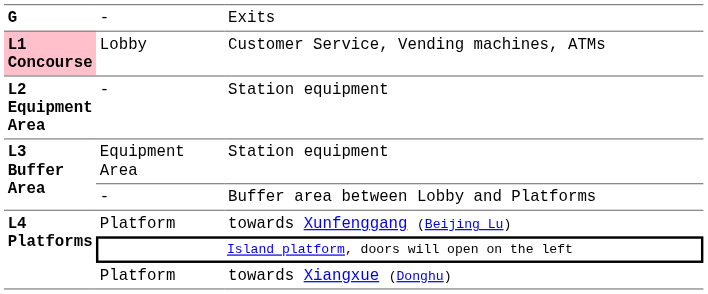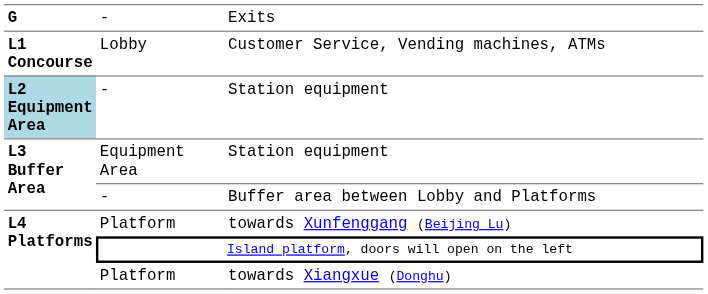(50, 54) pink background -> (50, 54) no background
(50, 107) no background -> (50, 107) lightblue background
